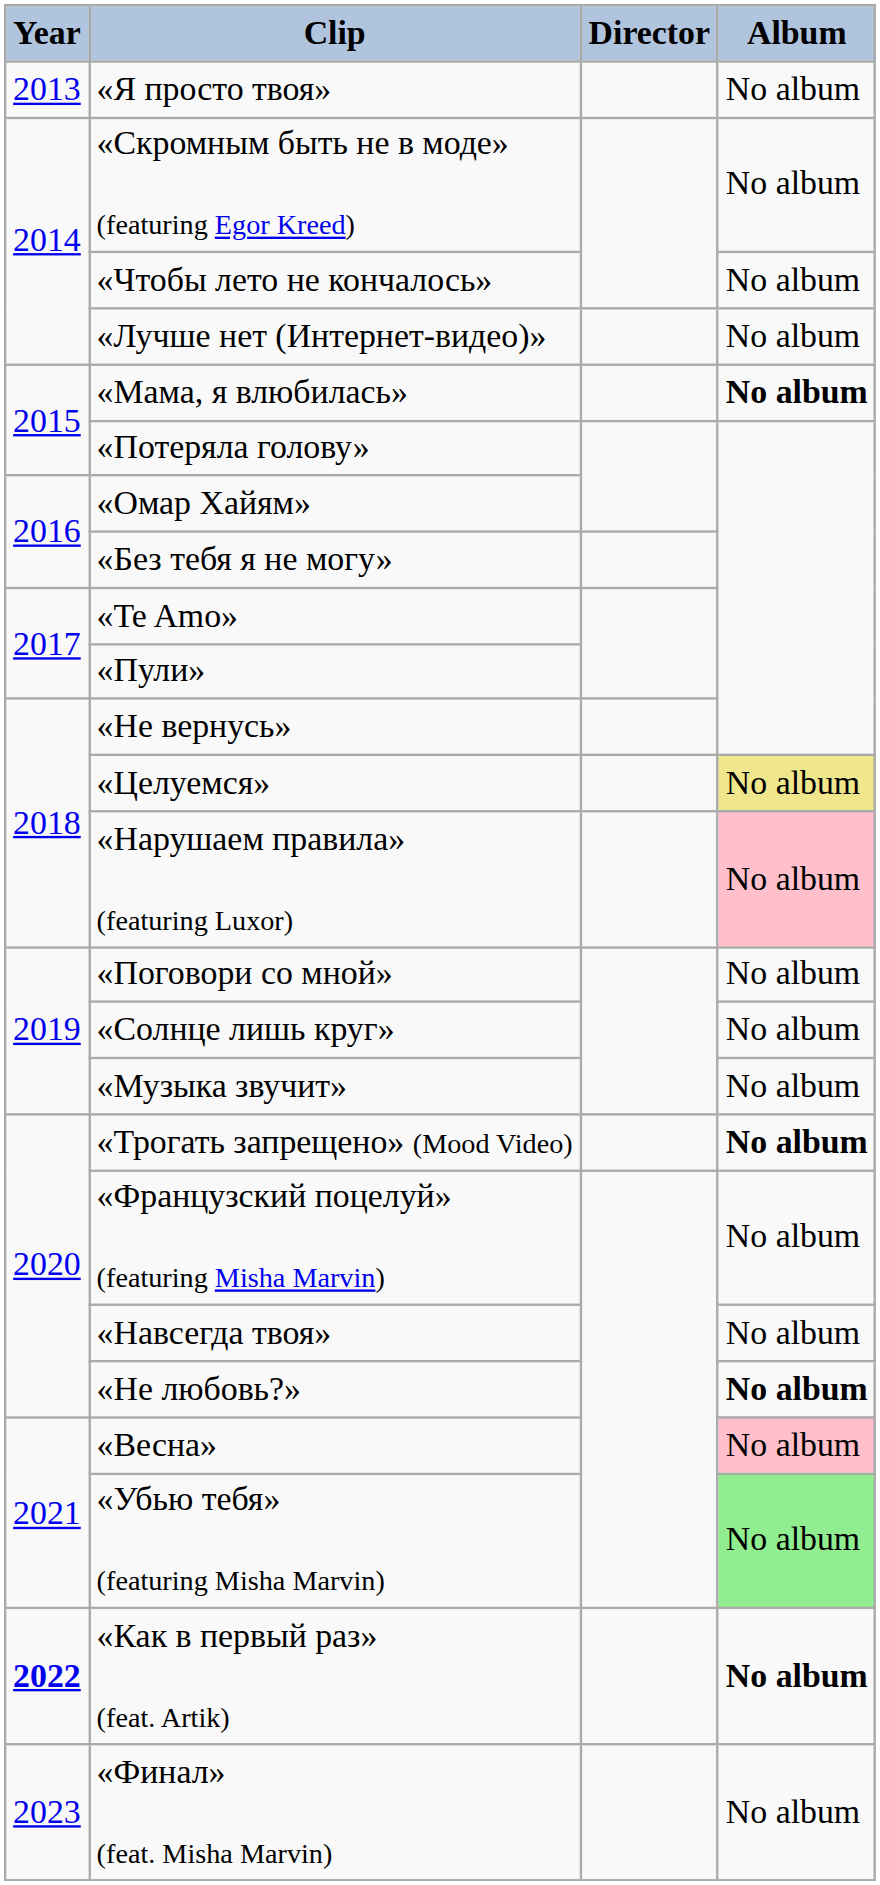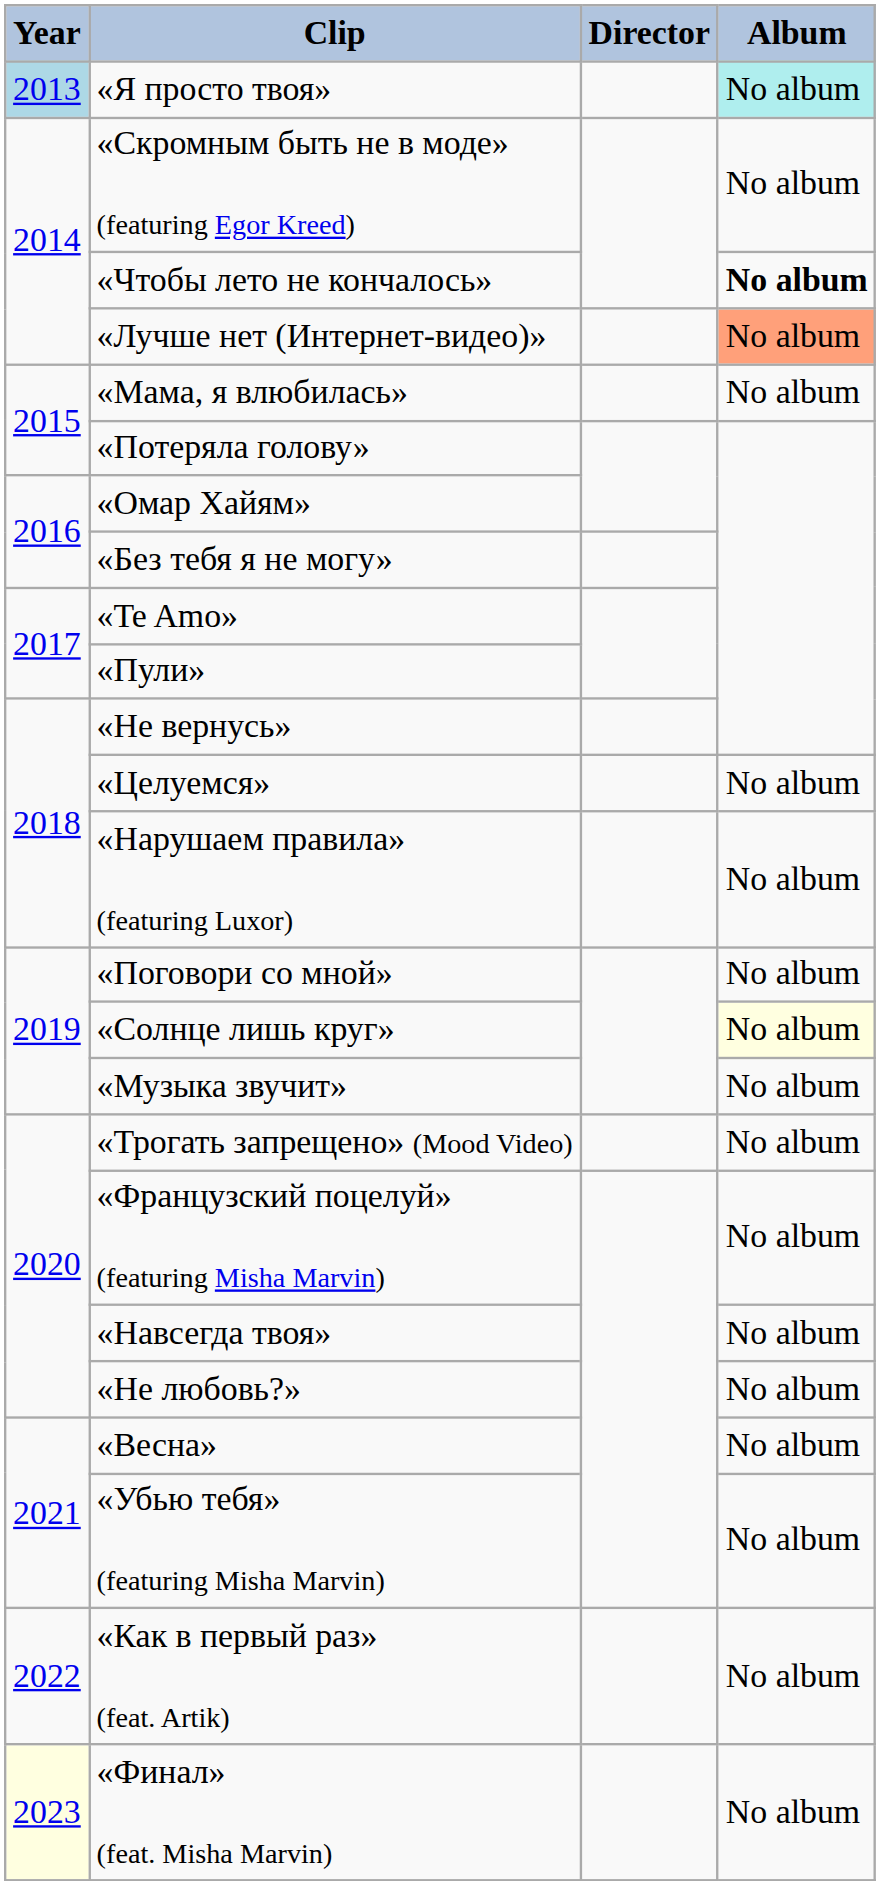(47, 88) no background -> (47, 88) lightblue background
(793, 88) no background -> (793, 88) paleturquoise background
(793, 280) normal -> (797, 280) bold
(793, 335) no background -> (793, 335) lightsalmon background
(797, 391) bold -> (793, 391) normal
(793, 782) khaki background -> (793, 782) no background
(793, 878) pink background -> (793, 878) no background
(793, 1029) no background -> (793, 1029) lightyellow background
(797, 1141) bold -> (793, 1141) normal
(797, 1388) bold -> (793, 1388) normal
(793, 1444) pink background -> (793, 1444) no background
(793, 1540) lightgreen background -> (793, 1540) no background
(47, 1676) bold -> (47, 1676) normal
(797, 1676) bold -> (793, 1676) normal
(47, 1811) no background -> (47, 1811) lightyellow background
